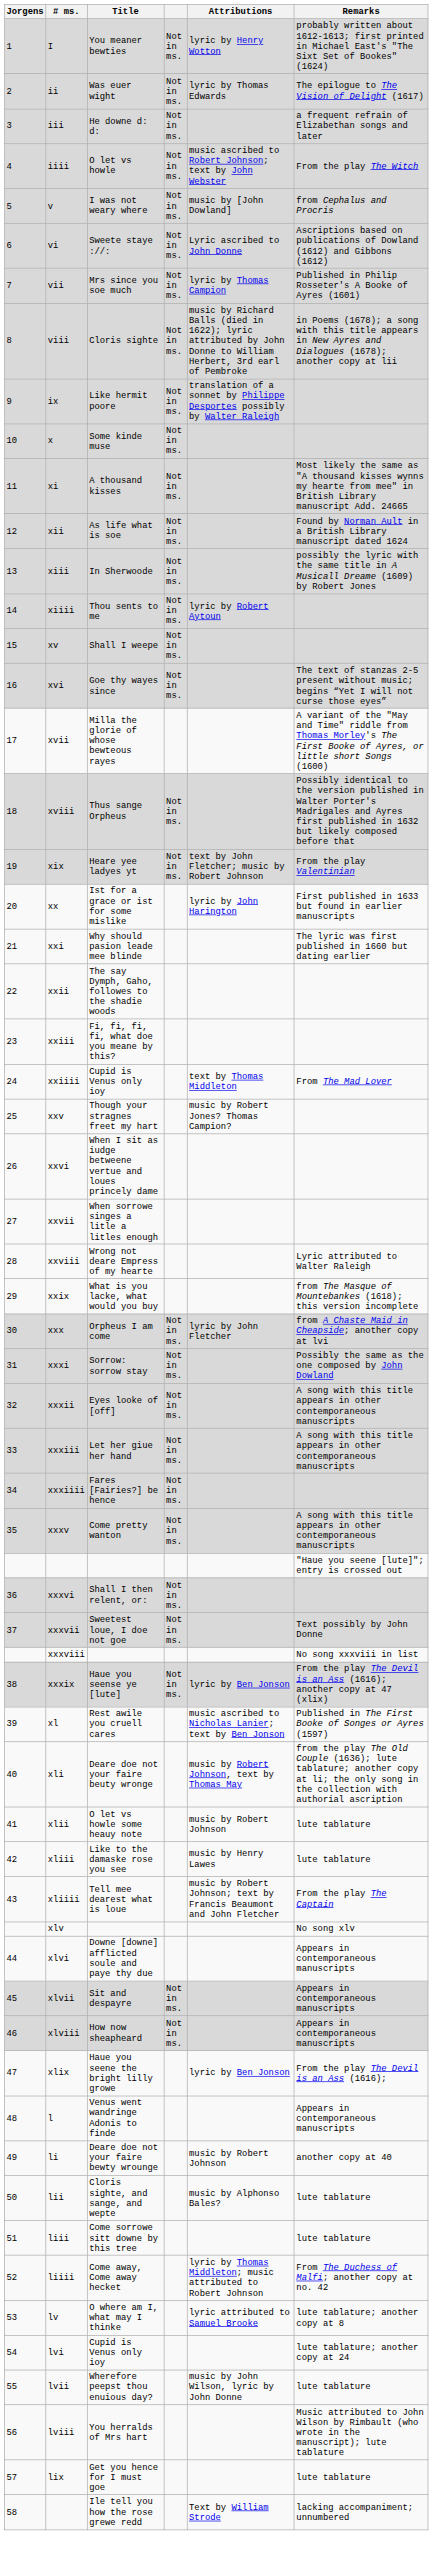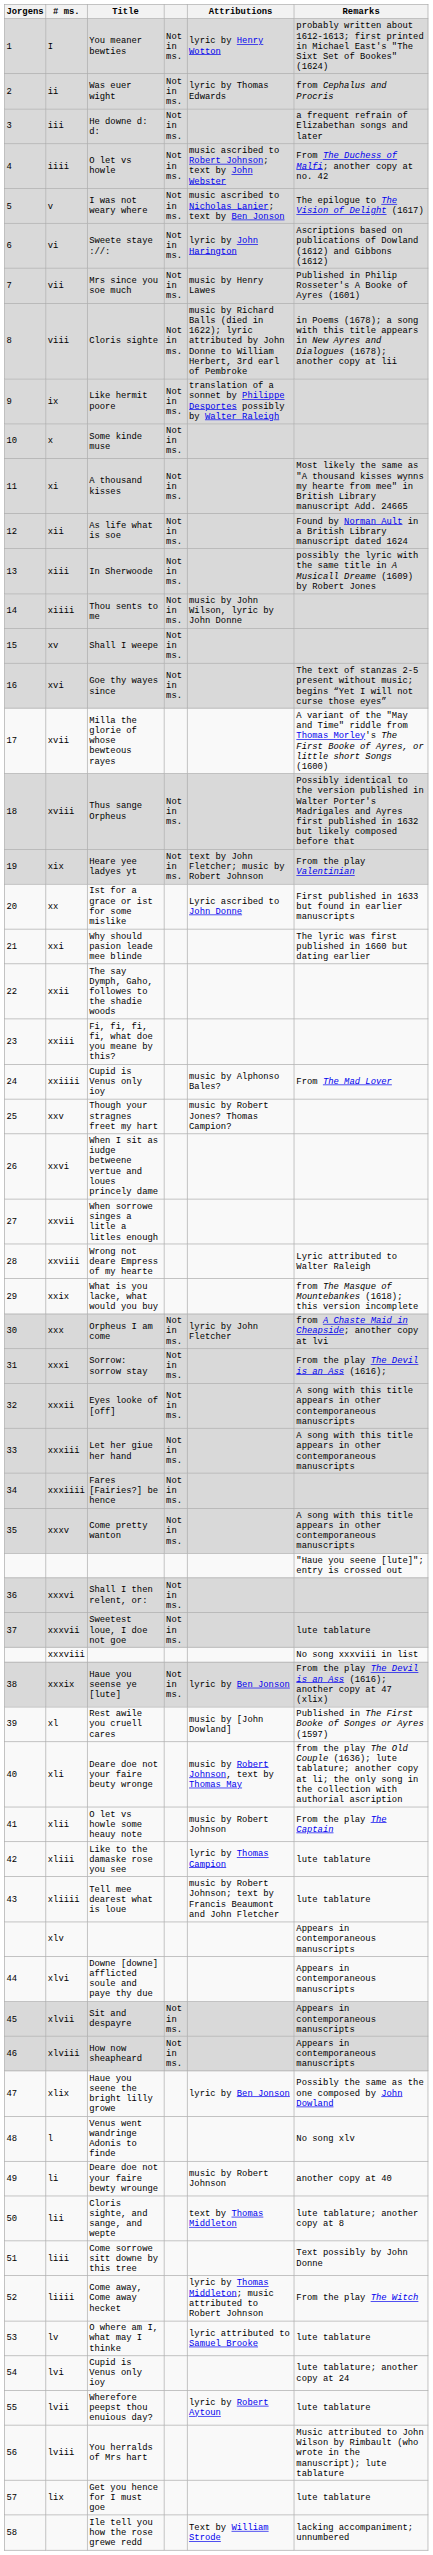(360, 91) The epilogue to The Vision of Delight (1617) -> (341, 91) from Cephalus and Procris
(357, 166) From the play The Witch -> (355, 166) From The Duchess of Malfi; another copy at no. 42
(226, 206) music by [John Dowland] -> (237, 206) music ascribed to Nicholas Lanier; text by Ben Jonson
(341, 206) from Cephalus and Procris -> (360, 206) The epilogue to The Vision of Delight (1617)
(234, 246) Lyric ascribed to John Donne -> (224, 246) lyric by John Harington
(229, 286) lyric by Thomas Campion -> (226, 286) music by Henry Lawes
(229, 611) lyric by Robert Aytoun -> (231, 611) music by John Wilson, lyric by John Donne
(224, 907) lyric by John Harington -> (234, 907) Lyric ascribed to John Donne
(226, 1082) text by Thomas Middleton -> (234, 1082) music by Alphonso Bales?
(360, 1366) Possibly the same as the one composed by John Dowland -> (357, 1366) From the play The Devil is an Ass (1616);
(352, 1630) Text possibly by John Donne -> (334, 1630) lute tablature
(237, 1724) music ascribed to Nicholas Lanier; text by Ben Jonson -> (226, 1724) music by [John Dowland]
(334, 1824) lute tablature -> (341, 1824) From the play The Captain
(226, 1859) music by Henry Lawes -> (229, 1859) lyric by Thomas Campion
(341, 1899) From the play The Captain -> (334, 1899) lute tablature
(326, 1929) No song xlv -> (336, 1939) Appears in contemporaneous manuscripts
(357, 2073) From the play The Devil is an Ass (1616); -> (360, 2094) Possibly the same as the one composed by John Dowland
(336, 2118) Appears in contemporaneous manuscripts -> (326, 2139) No song xlv
(234, 2198) music by Alphonso Bales? -> (226, 2218) text by Thomas Middleton
(334, 2198) lute tablature -> (357, 2218) lute tablature; another copy at 8
(334, 2238) lute tablature -> (352, 2258) Text possibly by John Donne
(355, 2278) From The Duchess of Malfi; another copy at no. 42 -> (357, 2298) From the play The Witch
(357, 2318) lute tablature; another copy at 8 -> (334, 2338) lute tablature
(231, 2387) music by John Wilson, lyric by John Donne -> (229, 2408) lyric by Robert Aytoun
